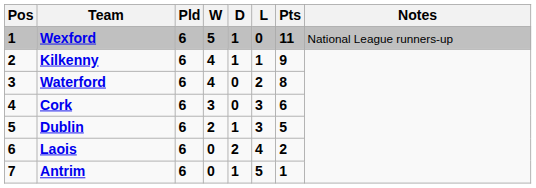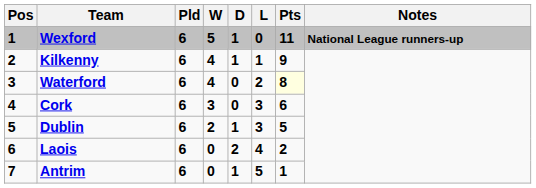(380, 38) normal -> (385, 37) bold
(283, 82) no background -> (283, 82) lightyellow background
